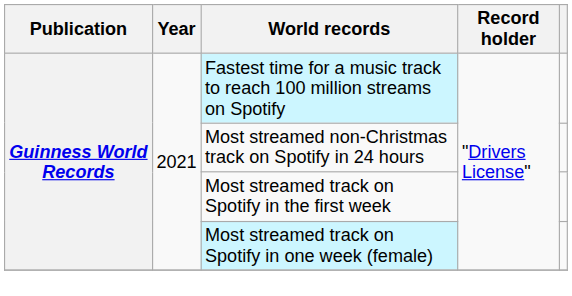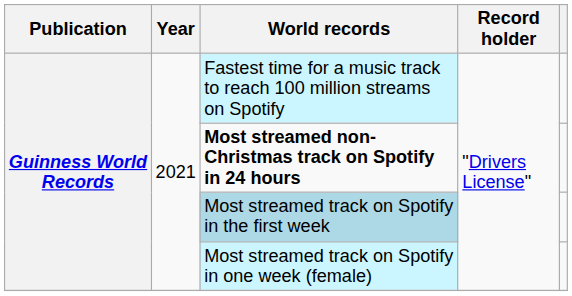(326, 147) normal -> (319, 157) bold
(299, 196) no background -> (329, 216) lightblue background
